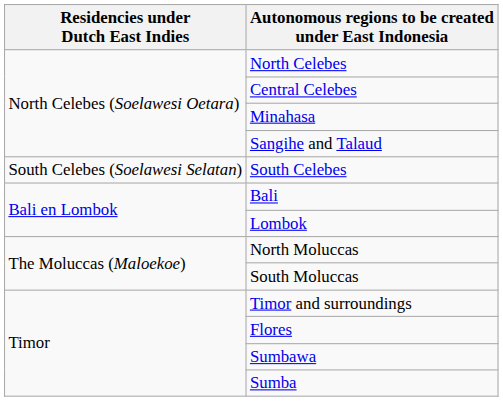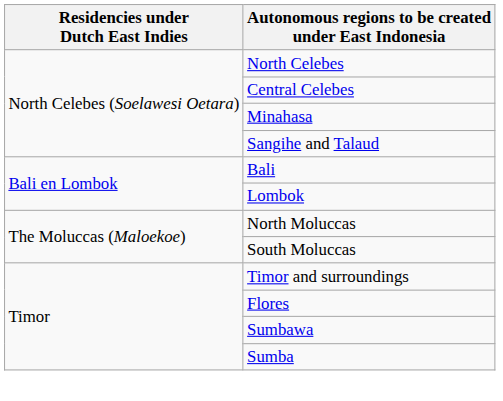- row: (298, 169)
